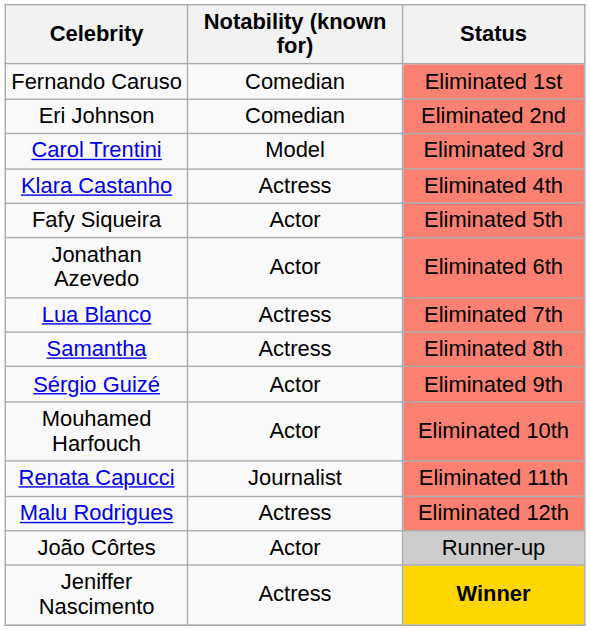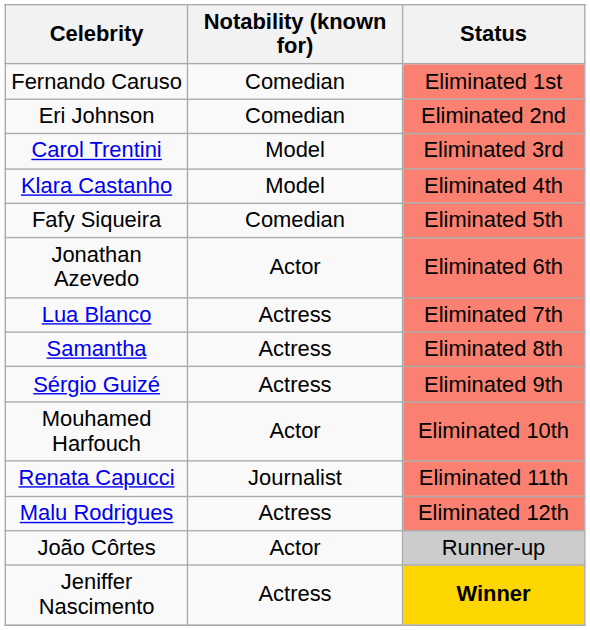(295, 185) Actress -> (295, 185) Model
(295, 220) Actor -> (295, 220) Comedian
(295, 384) Actor -> (295, 384) Actress
